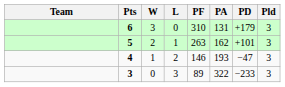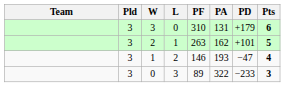columns swapped: (269, 12) <-> (130, 12)
